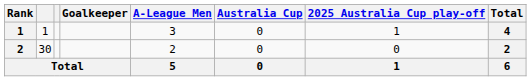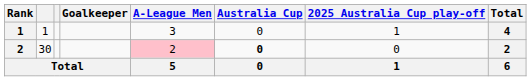(172, 49) no background -> (172, 49) pink background
(260, 49) normal -> (260, 49) bold
